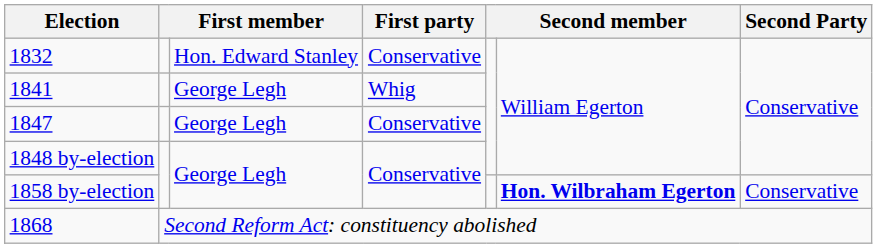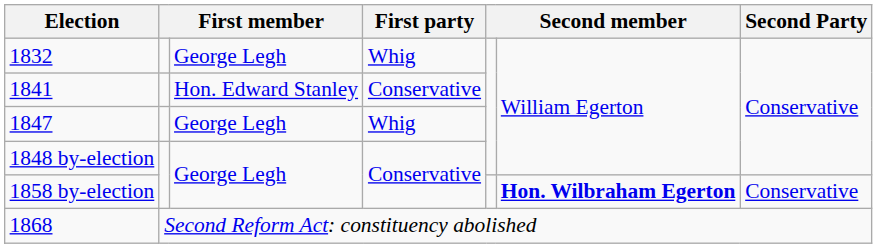(266, 55) Hon. Edward Stanley -> (230, 55) George Legh
(424, 55) Conservative -> (392, 55) Whig
(230, 89) George Legh -> (266, 89) Hon. Edward Stanley
(392, 89) Whig -> (424, 89) Conservative
(424, 123) Conservative -> (392, 123) Whig
